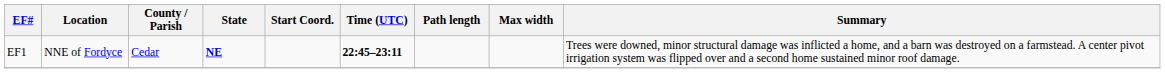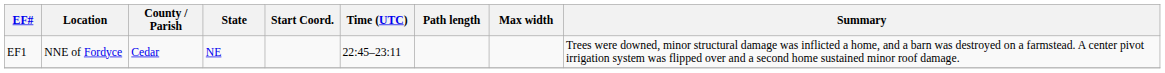(214, 51) bold -> (214, 51) normal
(372, 51) bold -> (372, 51) normal
